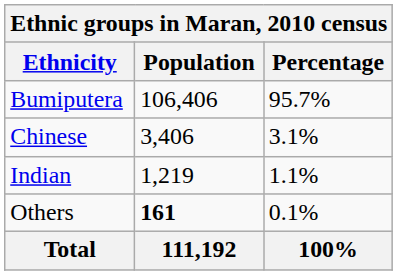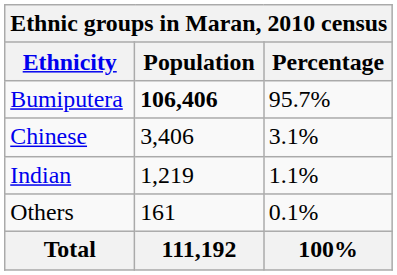(179, 99) normal -> (179, 99) bold
(158, 212) bold -> (158, 212) normal
